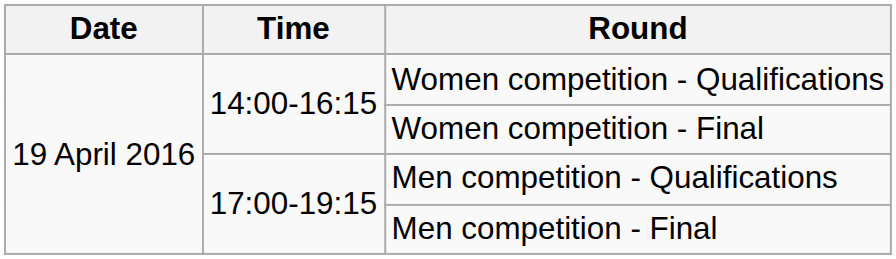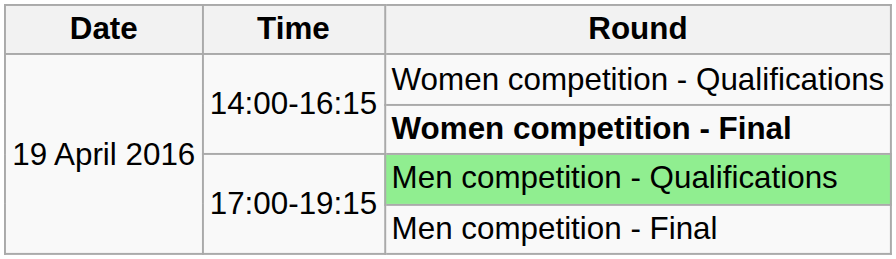(578, 128) normal -> (592, 128) bold
(615, 178) no background -> (615, 178) lightgreen background
